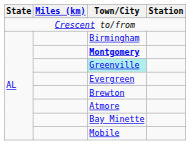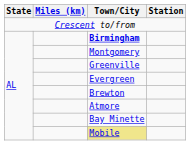(114, 38) normal -> (114, 38) bold
(114, 52) bold -> (114, 52) normal
(114, 65) paleturquoise background -> (114, 65) no background
(104, 133) no background -> (104, 133) khaki background
